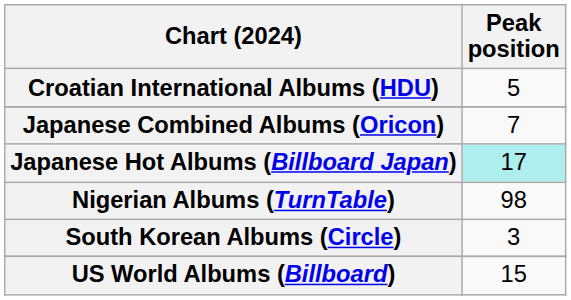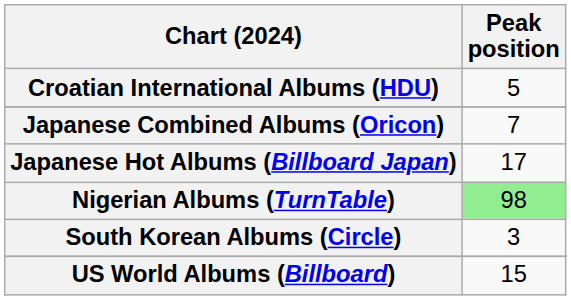(514, 162) paleturquoise background -> (514, 162) no background
(514, 200) no background -> (514, 200) lightgreen background
